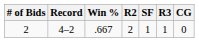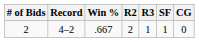columns swapped: (165, 12) <-> (148, 12)
